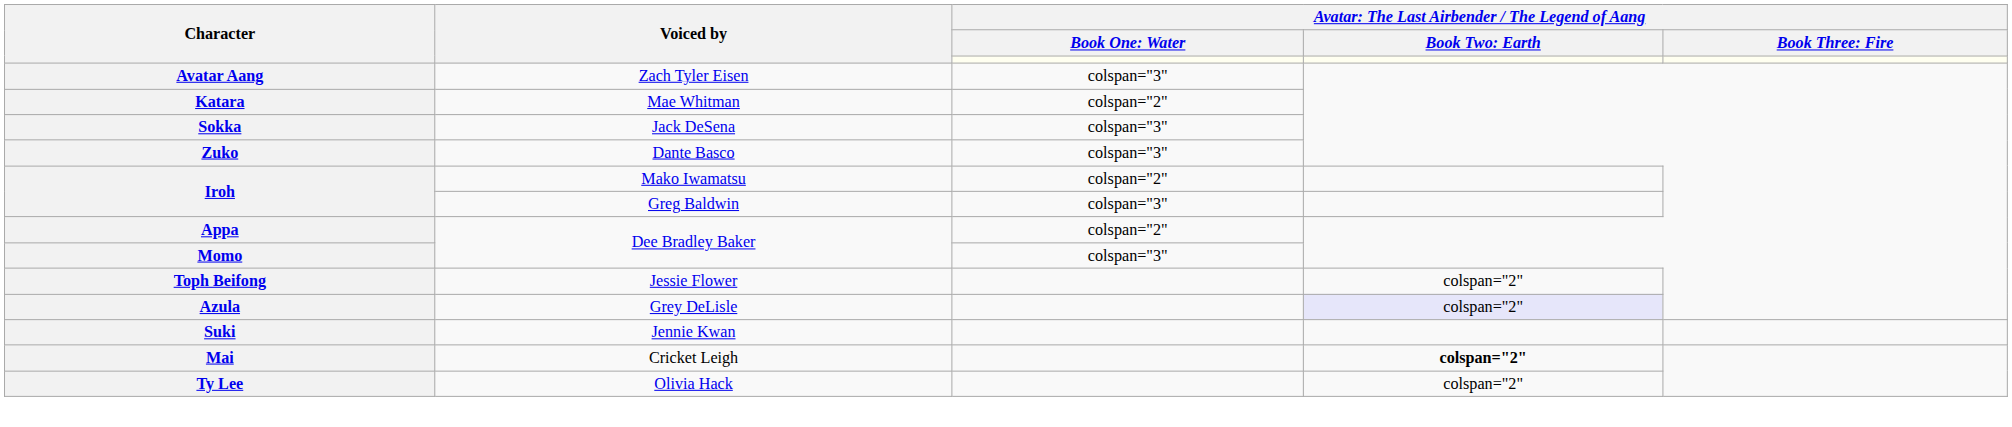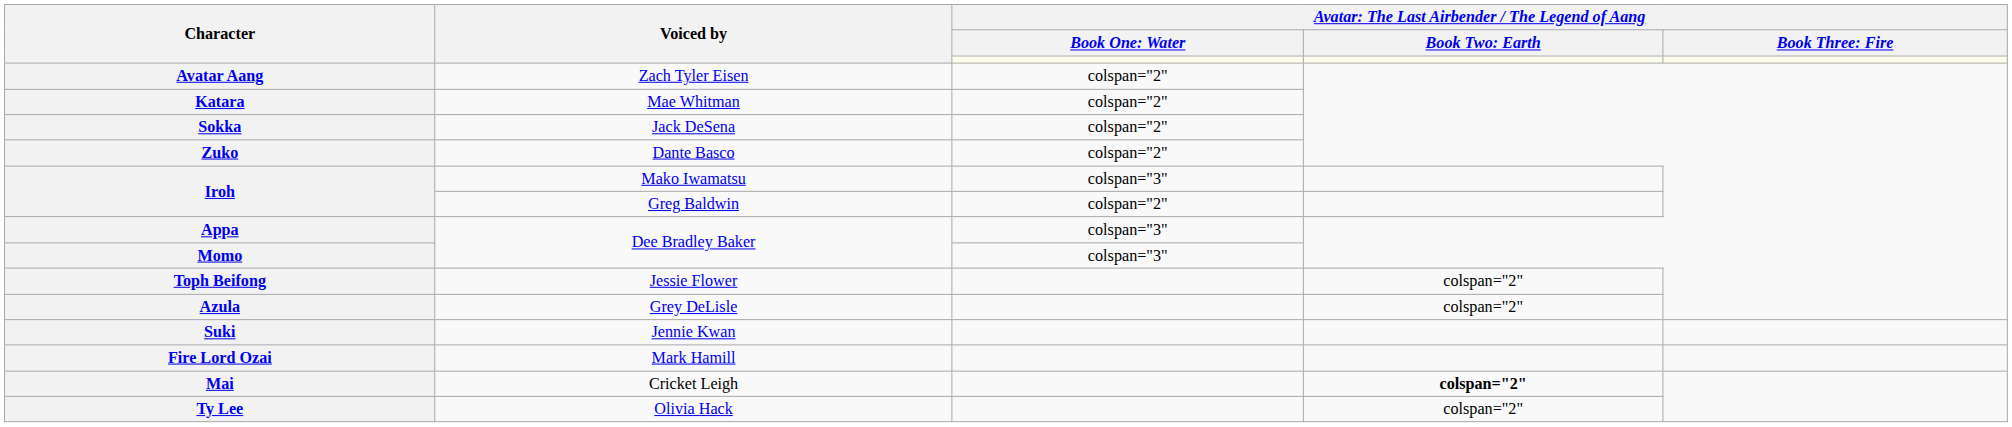(1128, 76) colspan="3" -> (1128, 76) colspan="2"
(1128, 127) colspan="3" -> (1128, 127) colspan="2"
(1128, 152) colspan="3" -> (1128, 152) colspan="2"
(1128, 178) colspan="2" -> (1128, 178) colspan="3"
(1128, 204) colspan="3" -> (1128, 204) colspan="2"
(1128, 229) colspan="2" -> (1128, 229) colspan="3"
(1483, 306) lavender background -> (1483, 306) no background
+ row: (220, 357)
